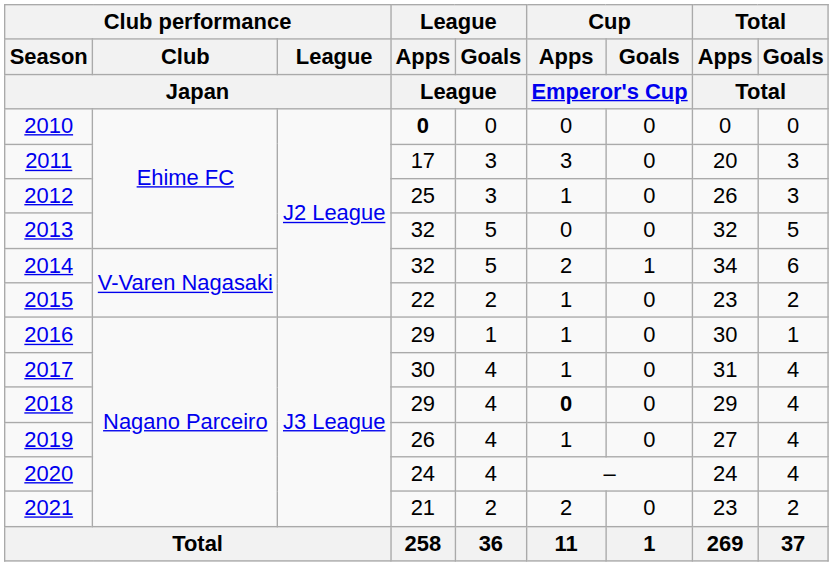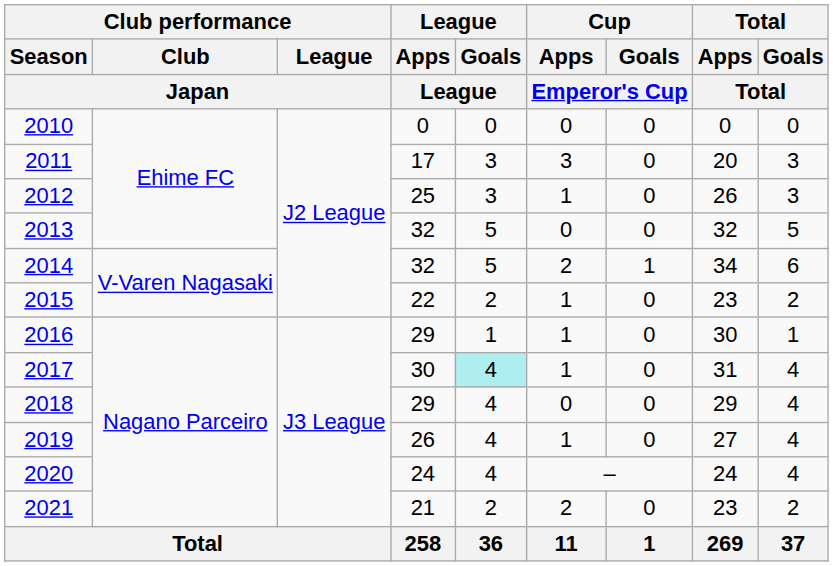(423, 126) bold -> (423, 126) normal
(491, 369) no background -> (491, 369) paleturquoise background
(566, 404) bold -> (566, 404) normal
